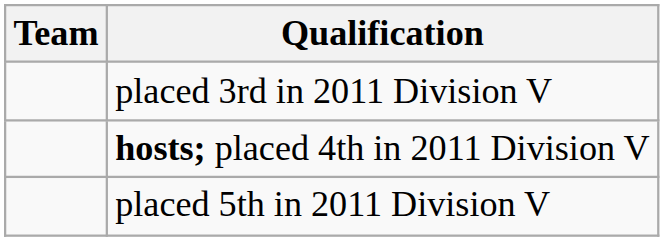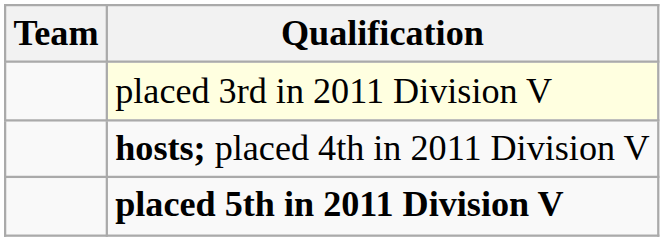(334, 90) no background -> (334, 90) lightyellow background
(333, 205) normal -> (339, 205) bold
